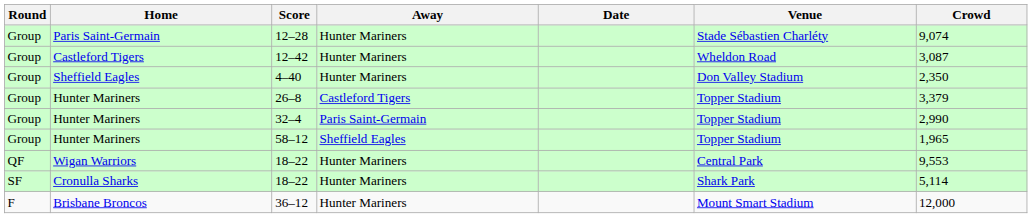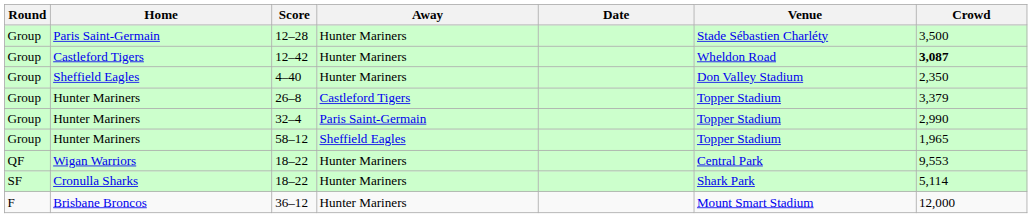(934, 35) 9,074 -> (934, 35) 3,500
(934, 56) normal -> (934, 56) bold
